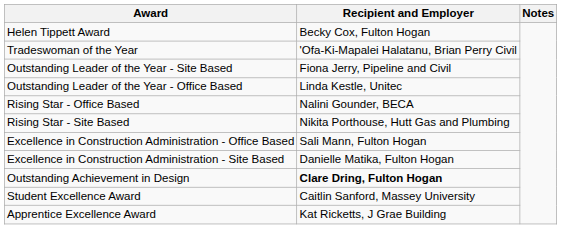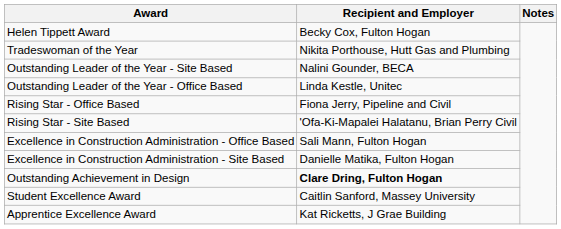(408, 50) 'Ofa-Ki-Mapalei Halatanu, Brian Perry Civil -> (405, 50) Nikita Porthouse, Hutt Gas and Plumbing
(375, 68) Fiona Jerry, Pipeline and Civil -> (357, 68) Nalini Gounder, BECA
(357, 104) Nalini Gounder, BECA -> (375, 104) Fiona Jerry, Pipeline and Civil
(405, 123) Nikita Porthouse, Hutt Gas and Plumbing -> (408, 123) 'Ofa-Ki-Mapalei Halatanu, Brian Perry Civil
